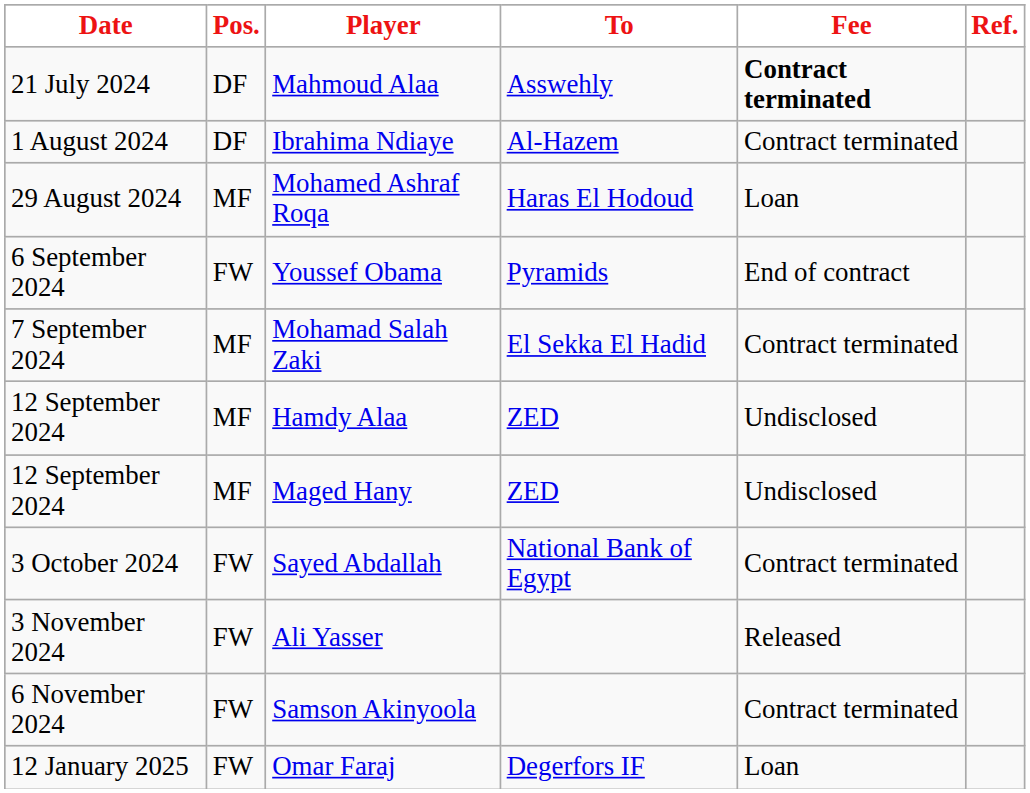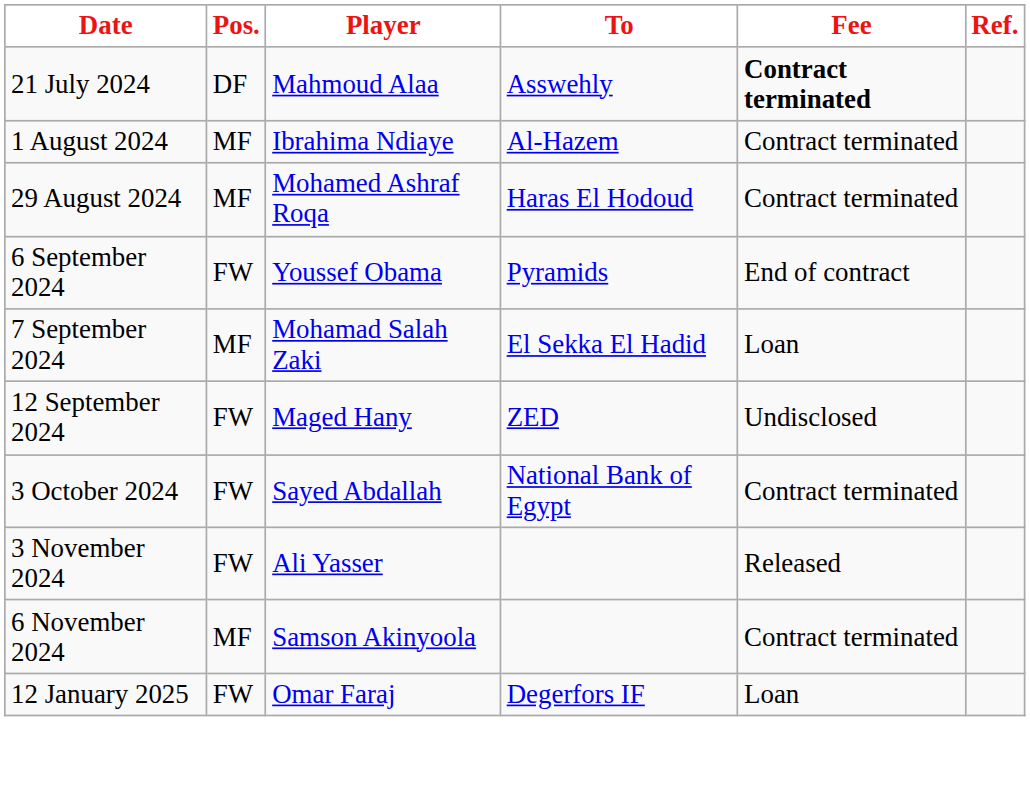(230, 141) DF -> (232, 141) MF
(772, 199) Loan -> (851, 199) Contract terminated
(851, 344) Contract terminated -> (772, 344) Loan
- row: (340, 417)
(232, 490) MF -> (233, 417) FW
(233, 709) FW -> (232, 636) MF
